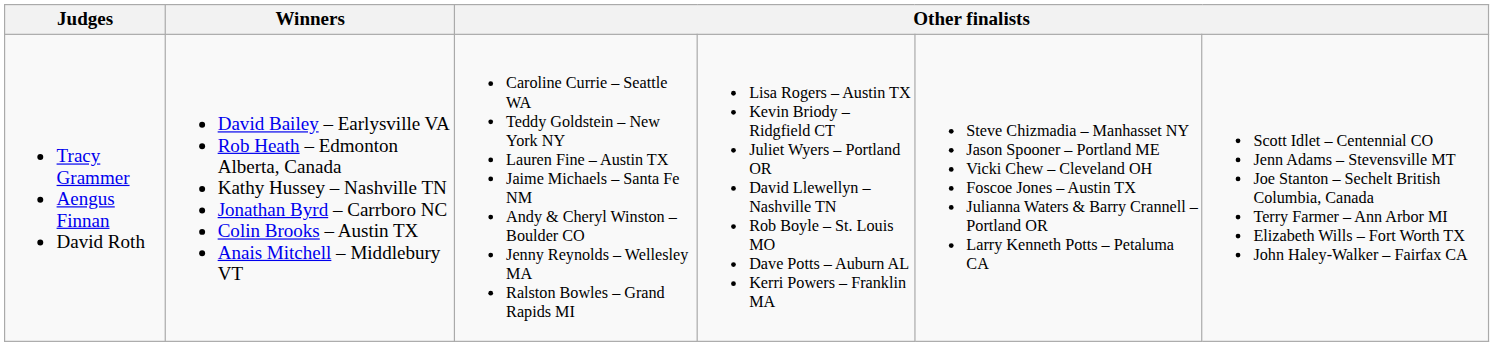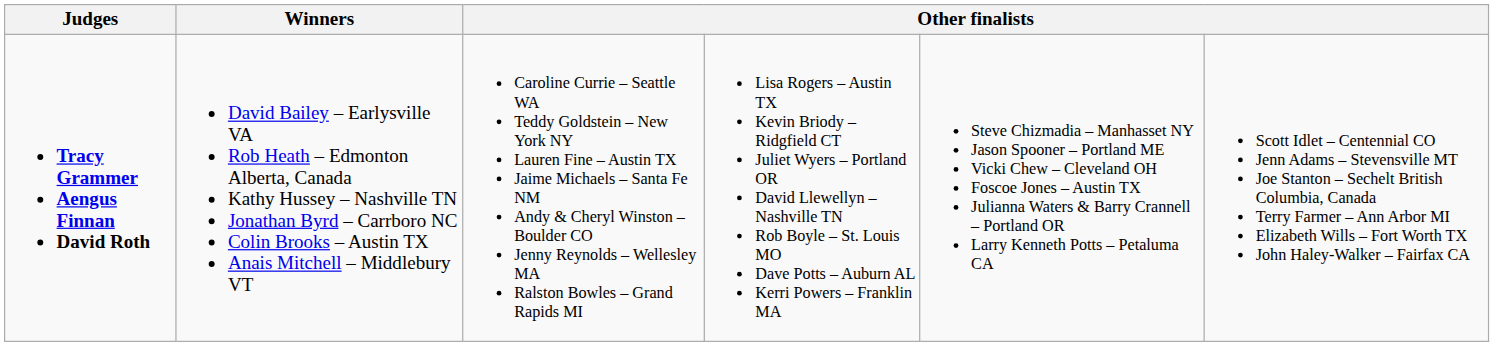(85, 199) normal -> (90, 199) bold
